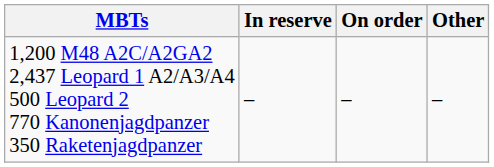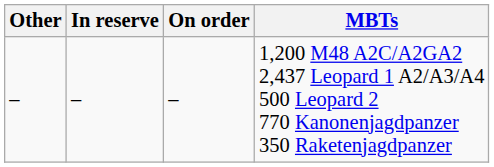columns swapped: (122, 20) <-> (458, 20)
